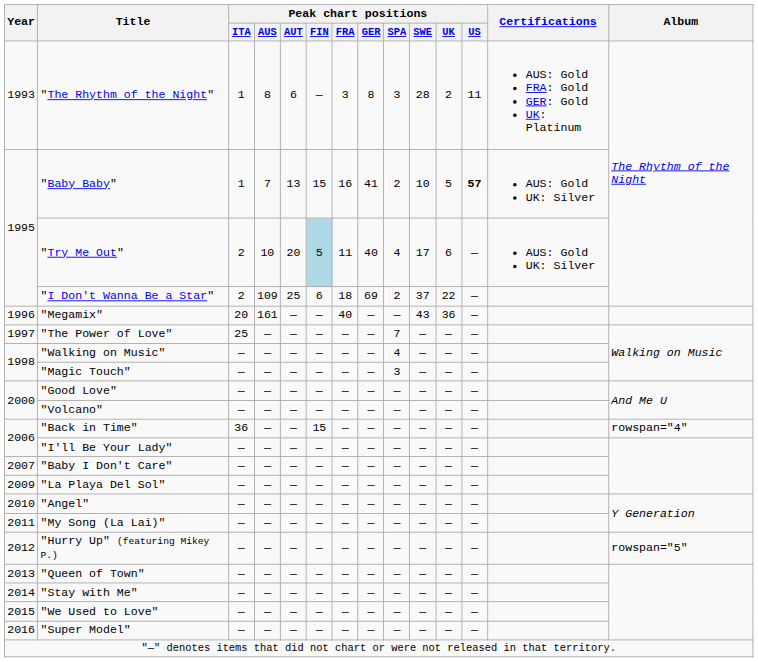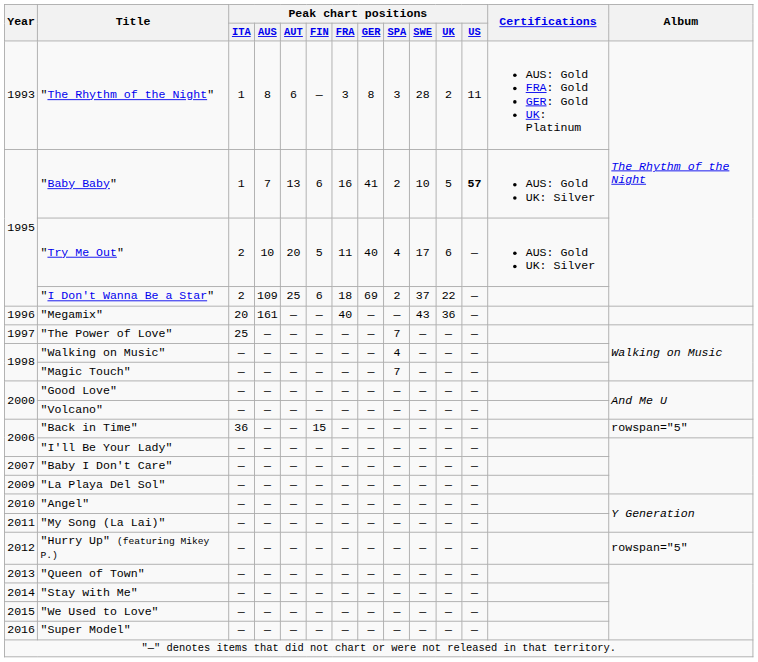(319, 184) 15 -> (319, 184) 6
(319, 253) lightblue background -> (319, 253) no background
(397, 372) 3 -> (397, 372) 7
(650, 428) rowspan="4" -> (650, 428) rowspan="5"
